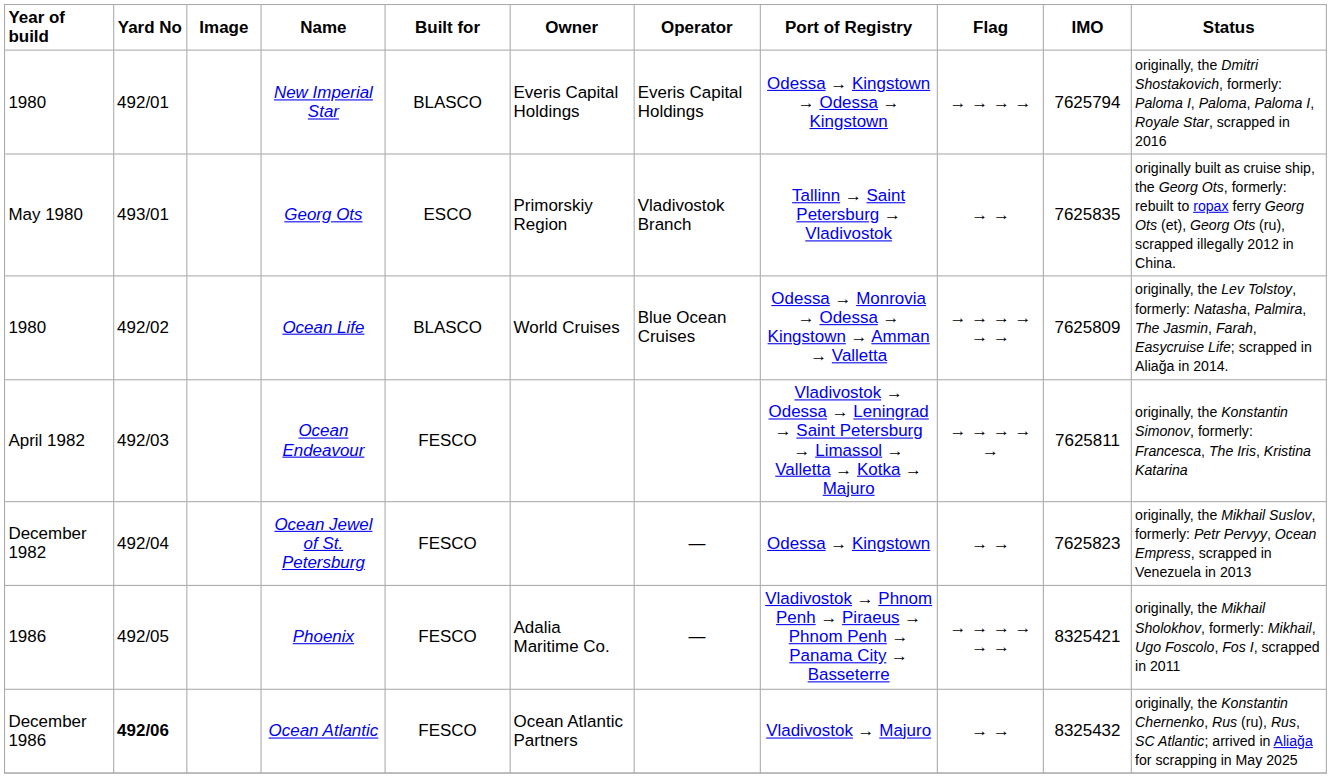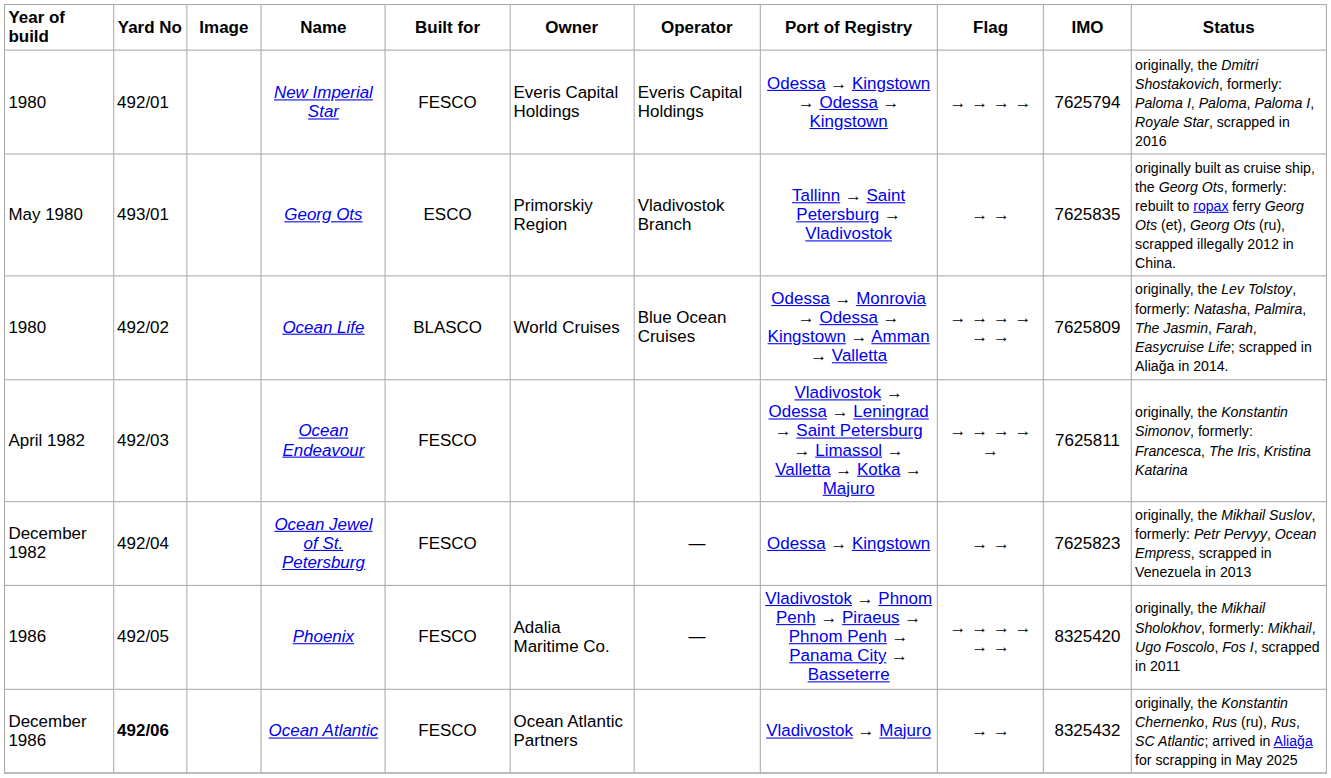(448, 102) BLASCO -> (448, 102) FESCO
(1087, 637) 8325421 -> (1087, 637) 8325420
